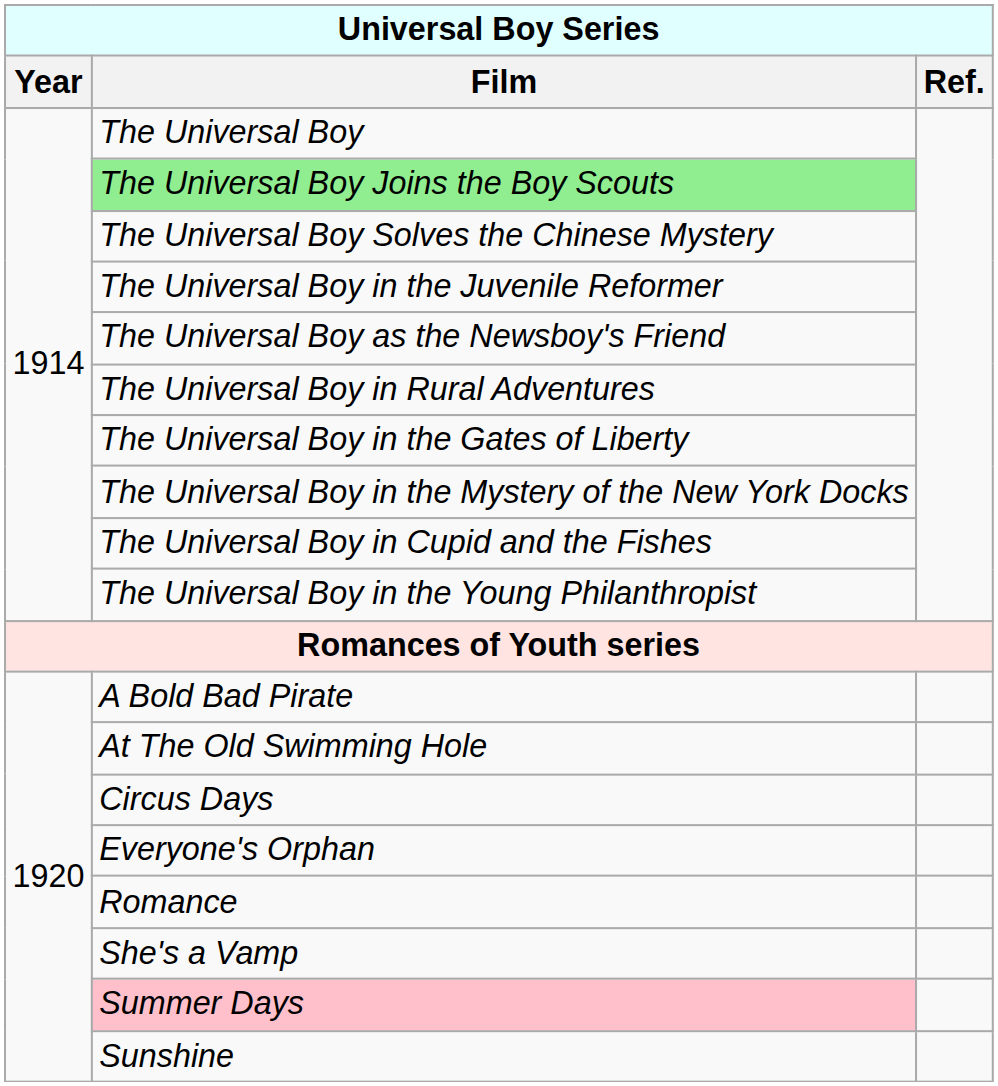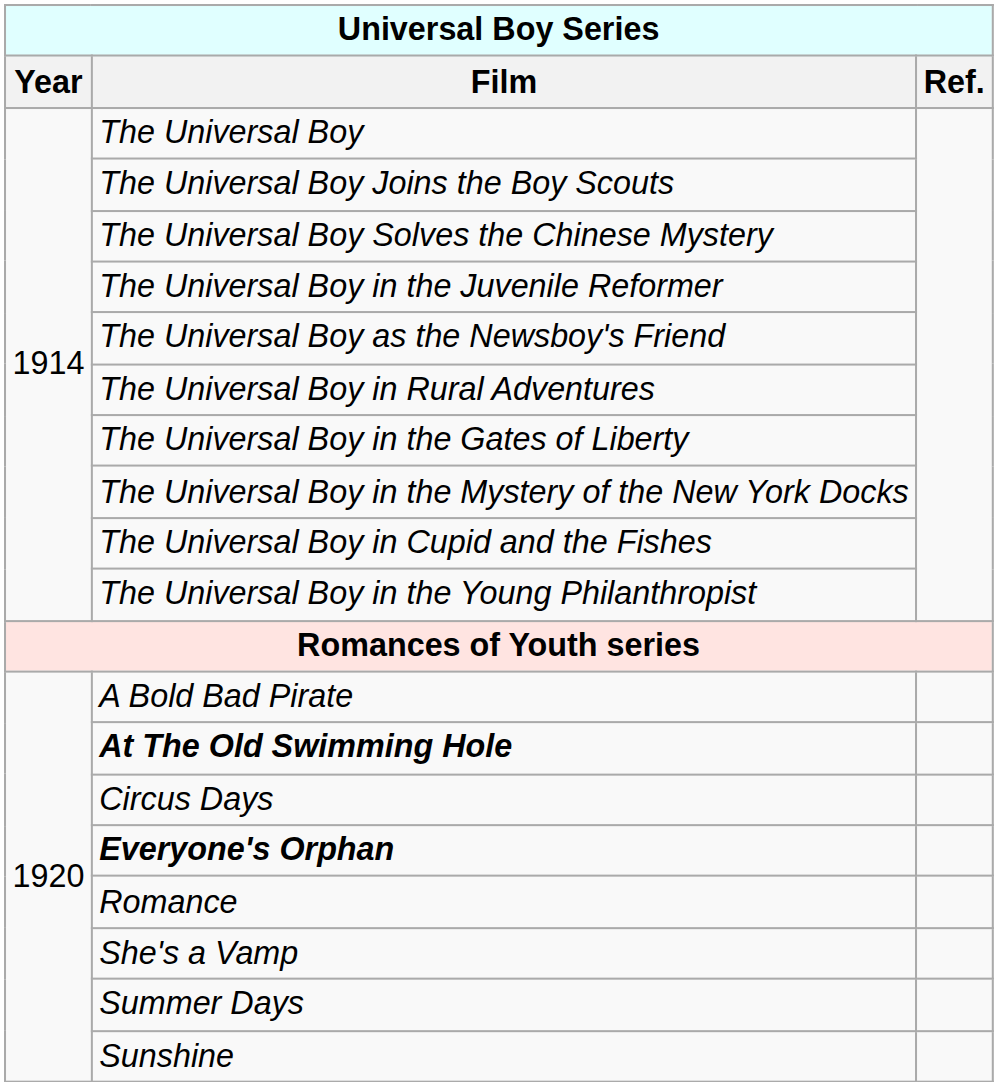(387, 183) lightgreen background -> (387, 183) no background
(293, 747) normal -> (306, 747) bold
(237, 850) normal -> (247, 850) bold
(202, 1004) pink background -> (202, 1004) no background
